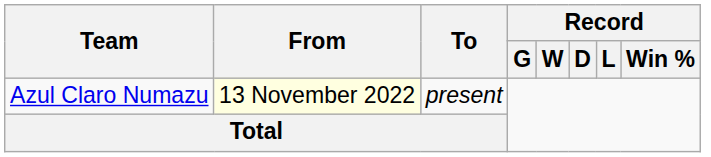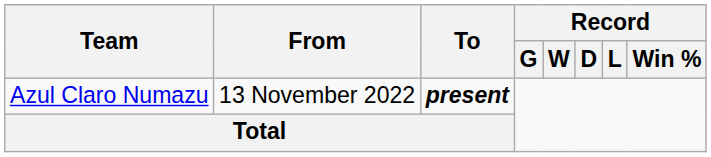(317, 95) lightyellow background -> (317, 95) no background
(464, 95) normal -> (467, 95) bold
